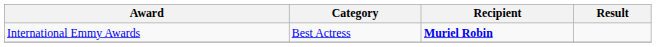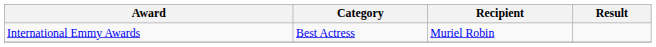(458, 32) bold -> (462, 32) normal
